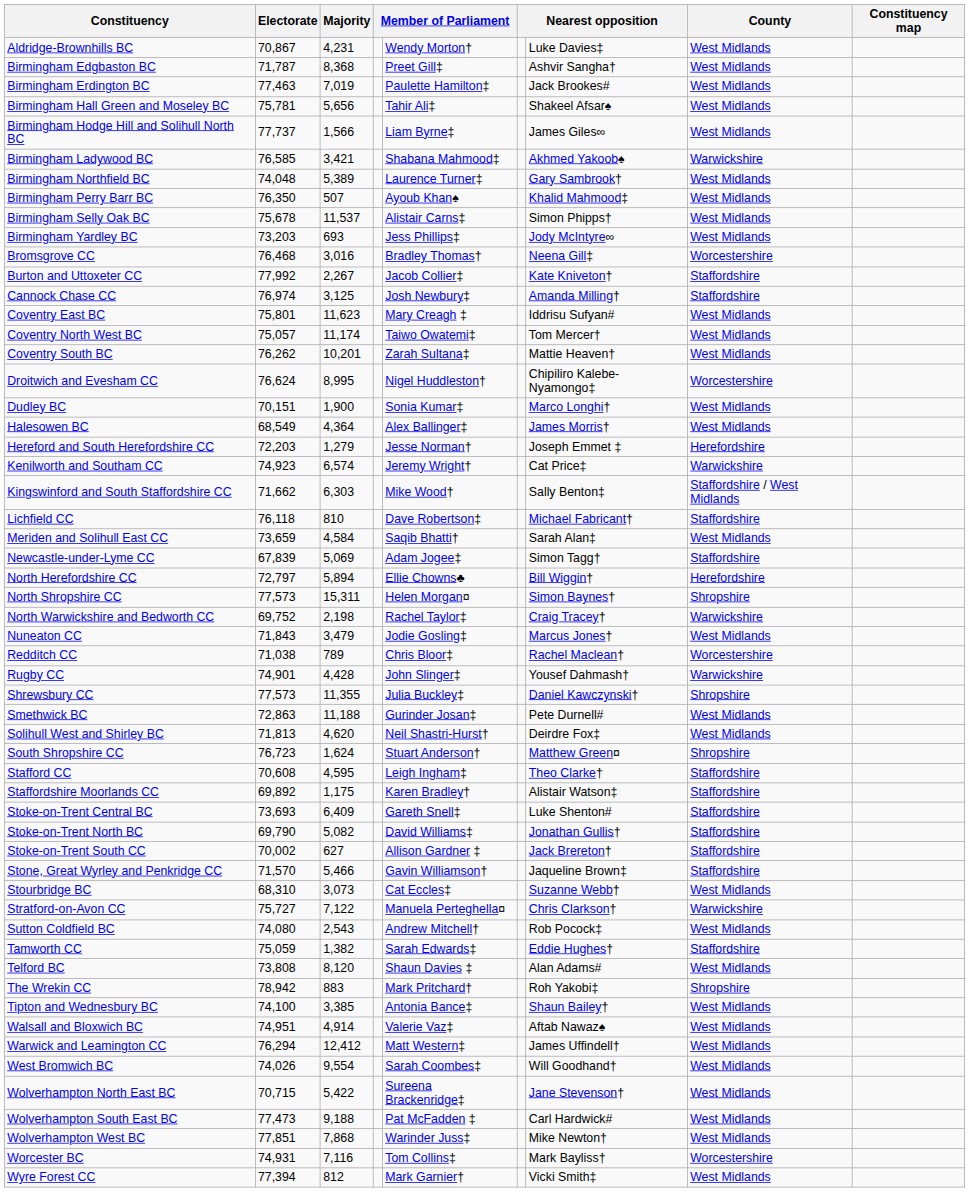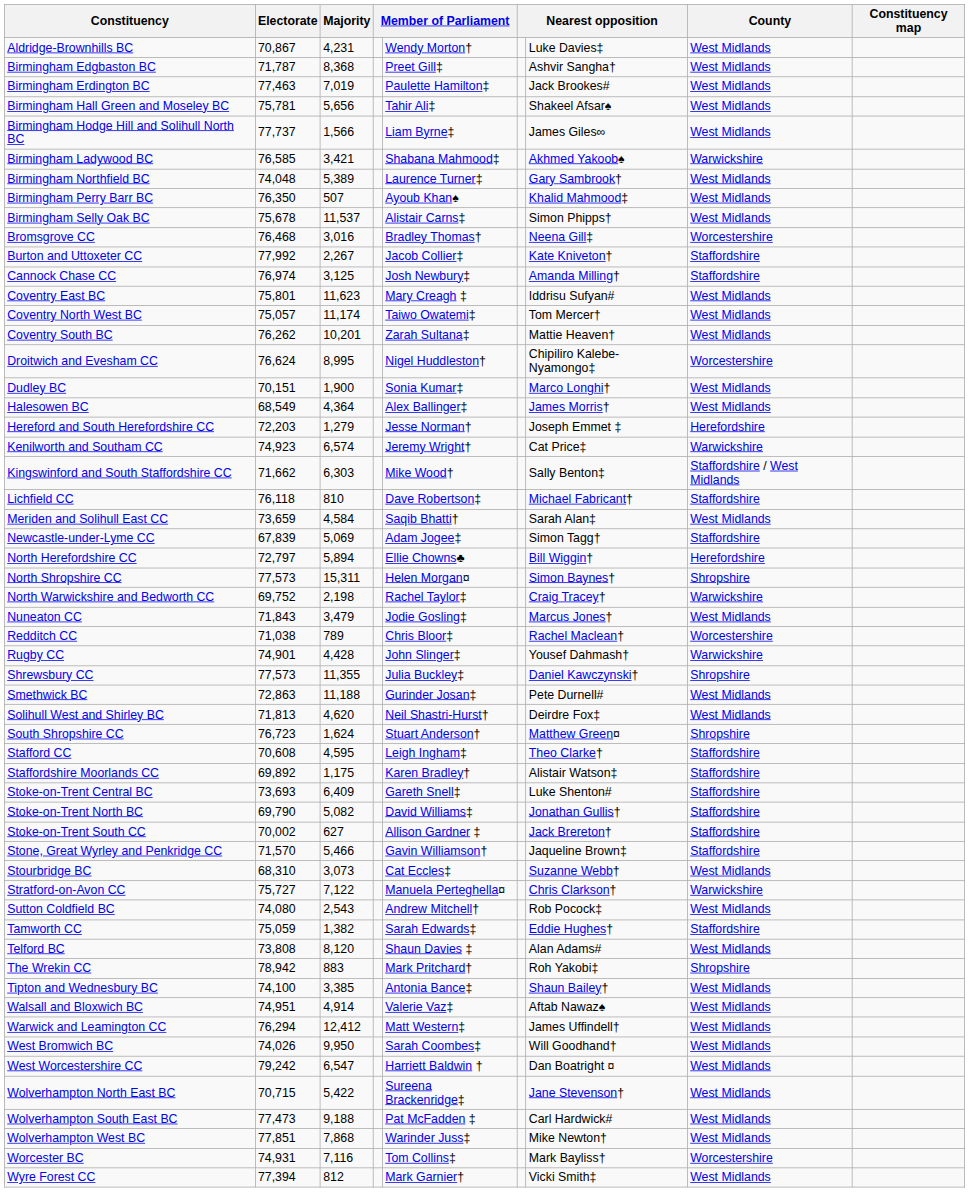- row: (72, 237)
(339, 1066) 9,554 -> (339, 1046) 9,950
+ row: (75, 1066)
